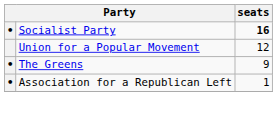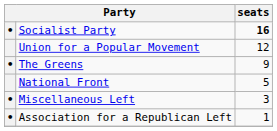+ row: (64, 83)
+ row: (77, 100)
